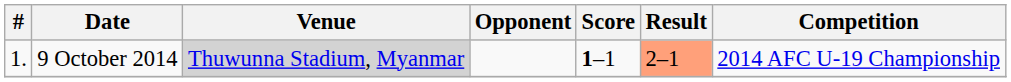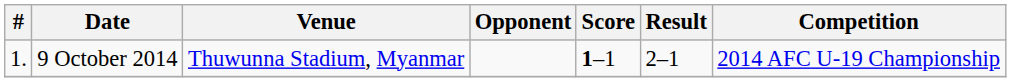(326, 58) lightgrey background -> (326, 58) no background
(662, 58) lightsalmon background -> (662, 58) no background
